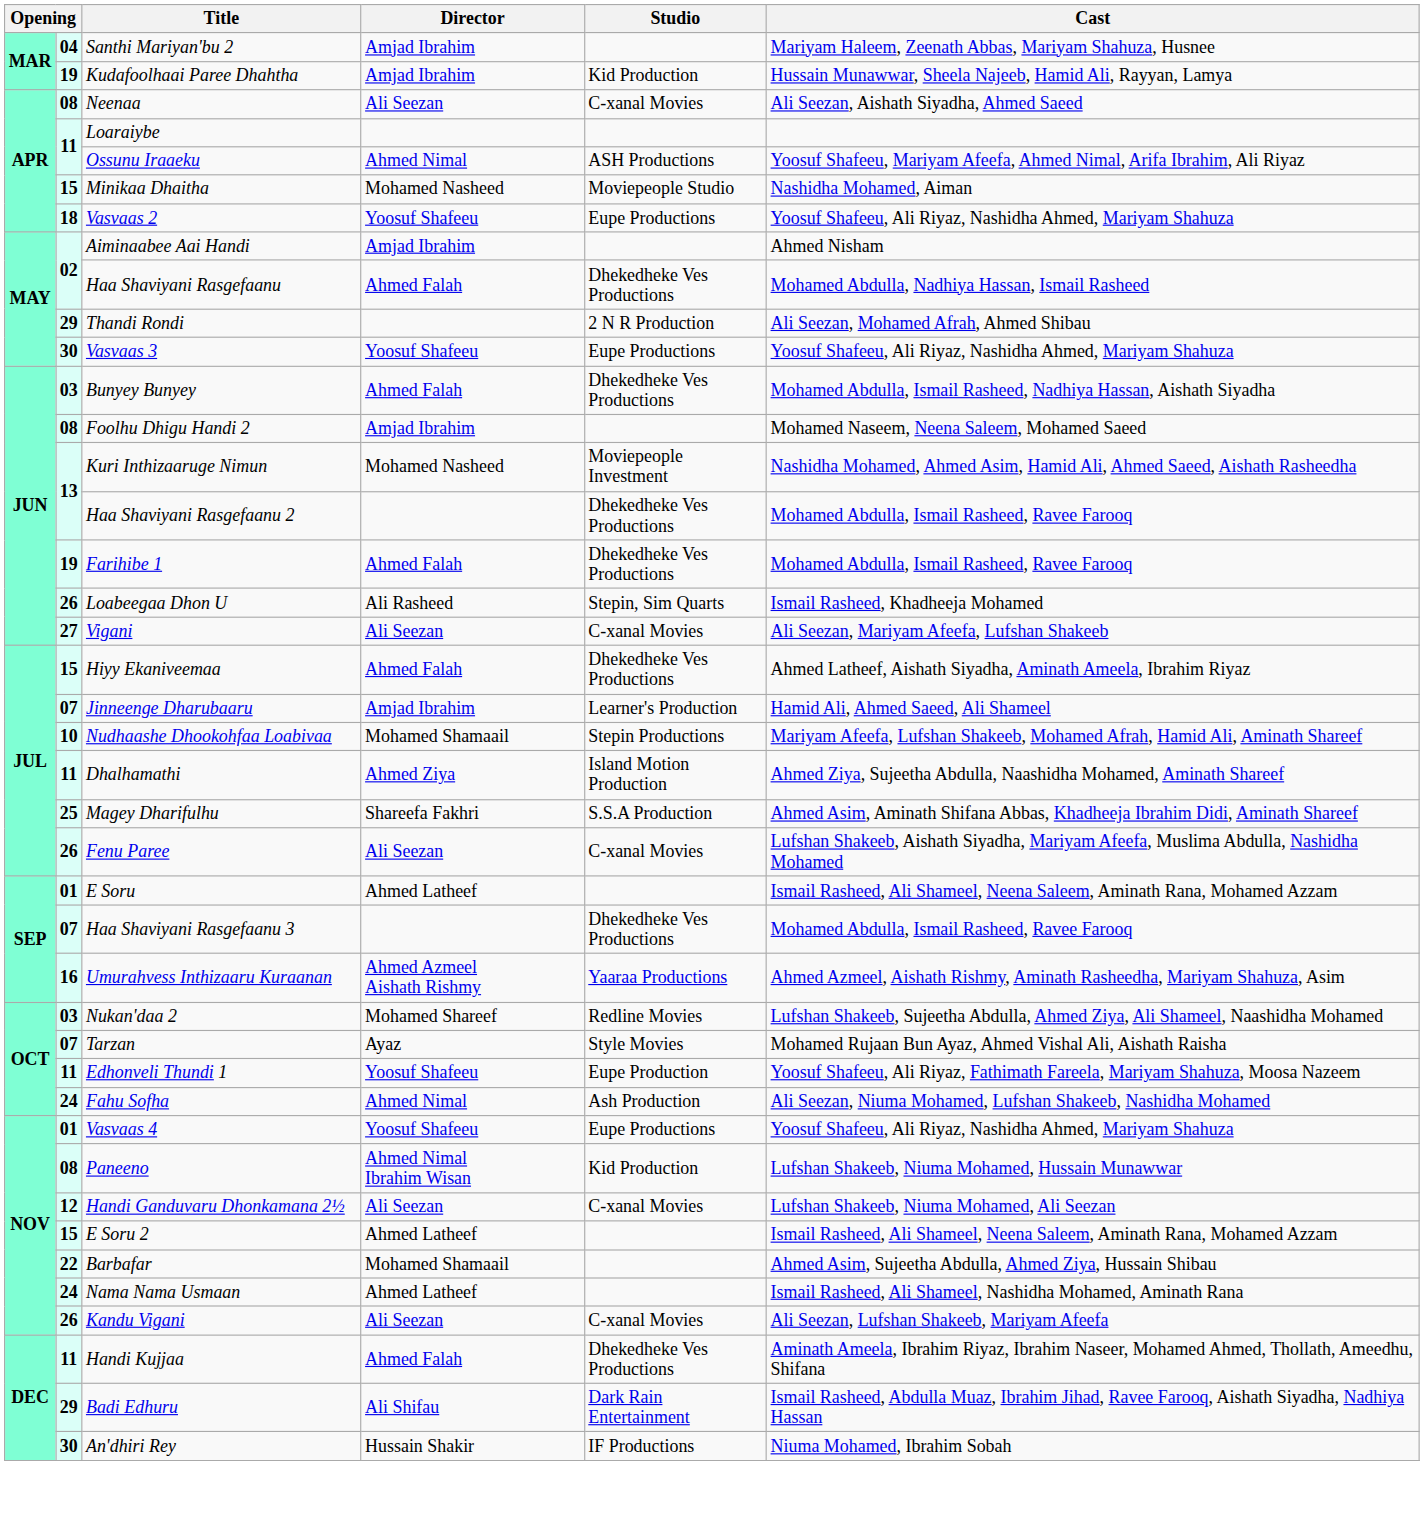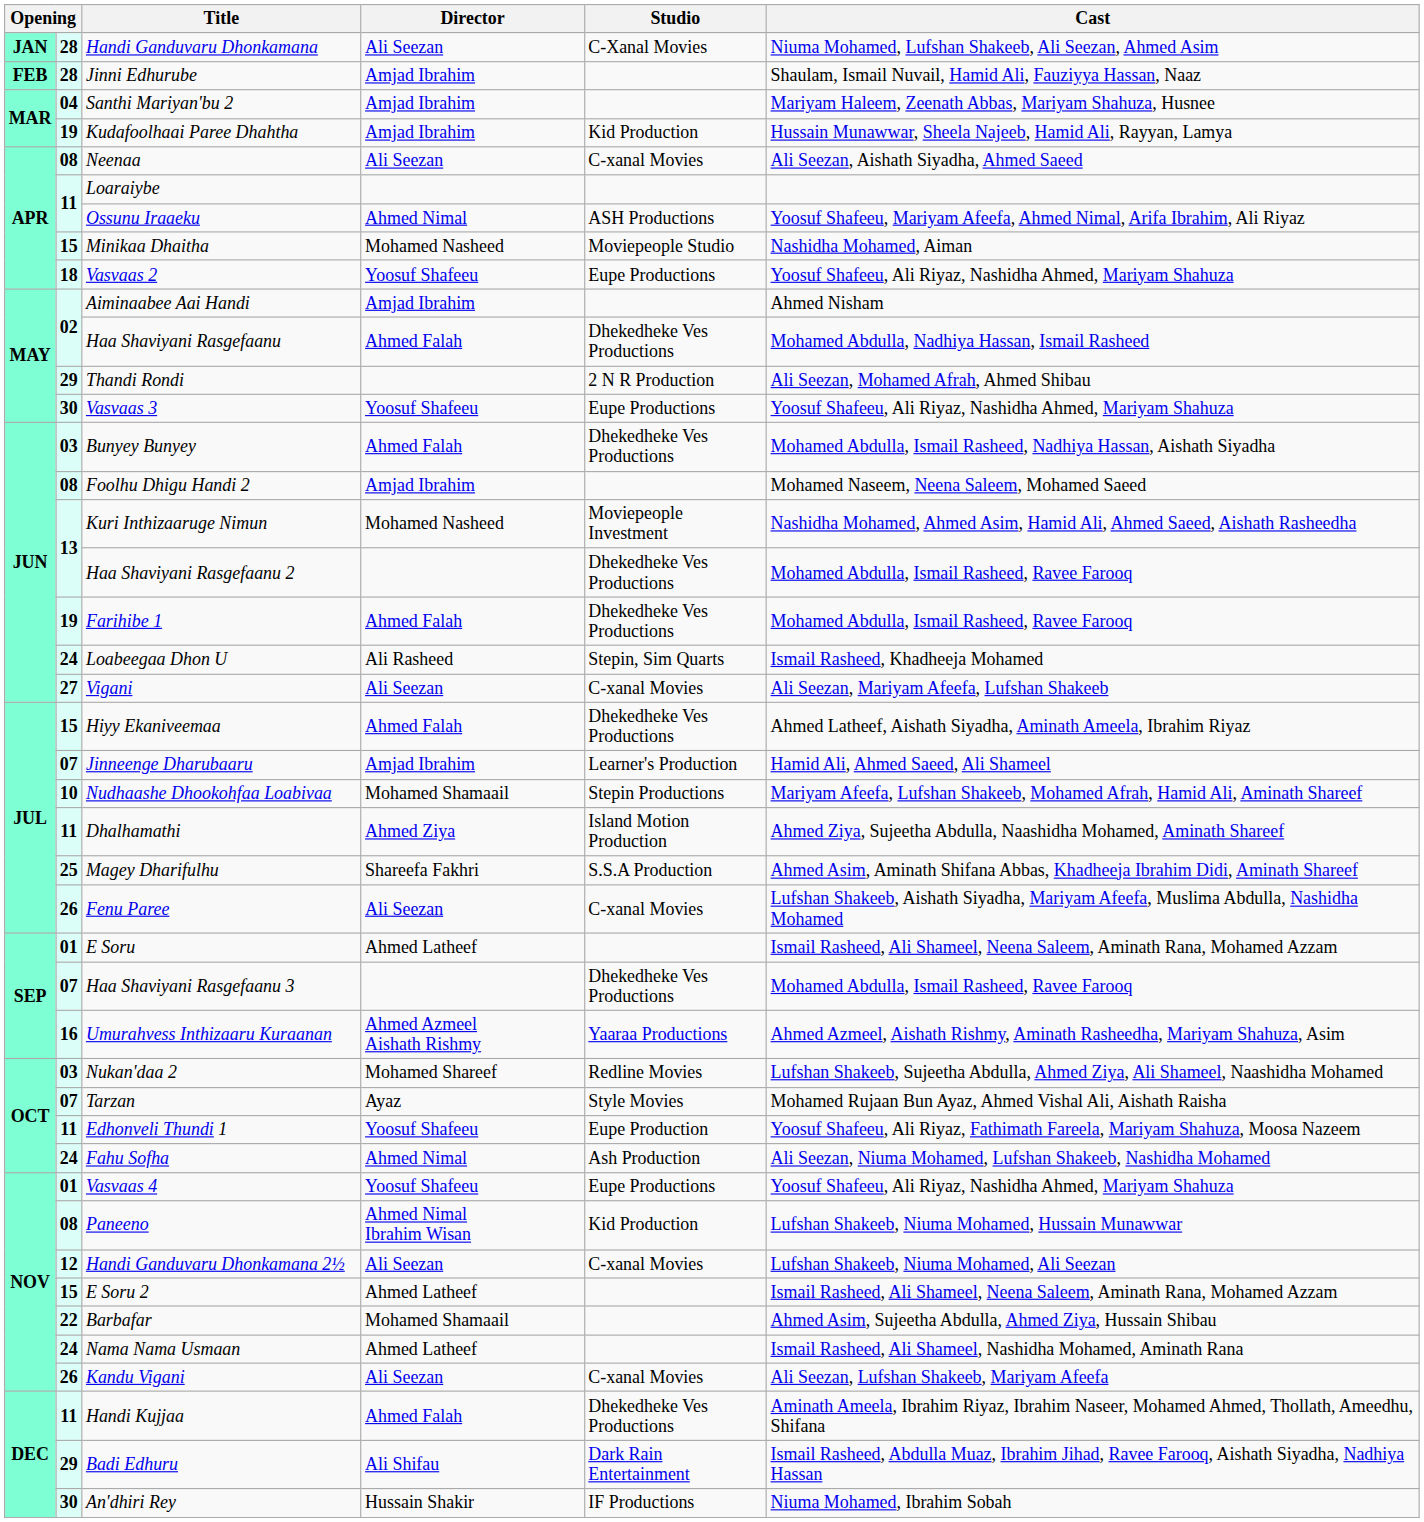+ row: (202, 47)
+ row: (141, 75)
(69, 602) 26 -> (69, 659) 24
